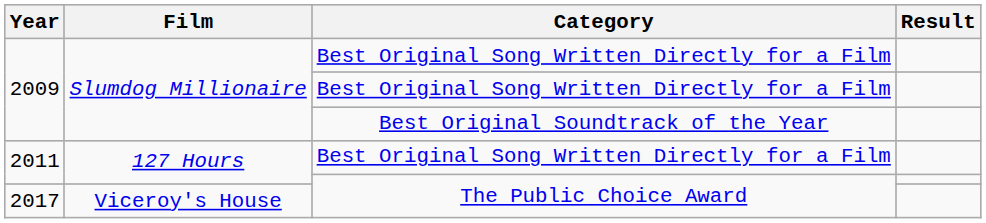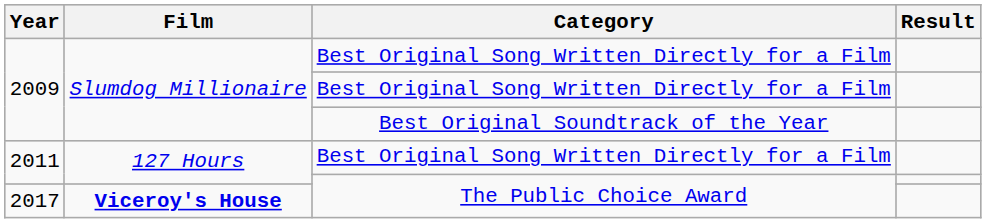(188, 201) normal -> (188, 201) bold
